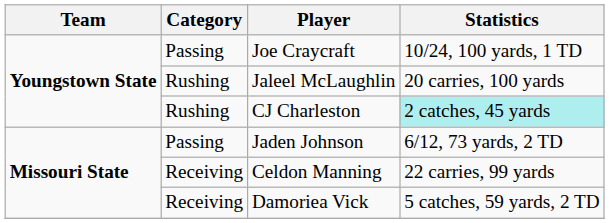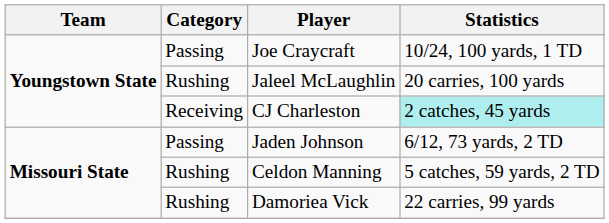(197, 111) Rushing -> (204, 111) Receiving
(204, 172) Receiving -> (197, 172) Rushing
(479, 172) 22 carries, 99 yards -> (502, 172) 5 catches, 59 yards, 2 TD
(204, 202) Receiving -> (197, 202) Rushing
(502, 202) 5 catches, 59 yards, 2 TD -> (479, 202) 22 carries, 99 yards
